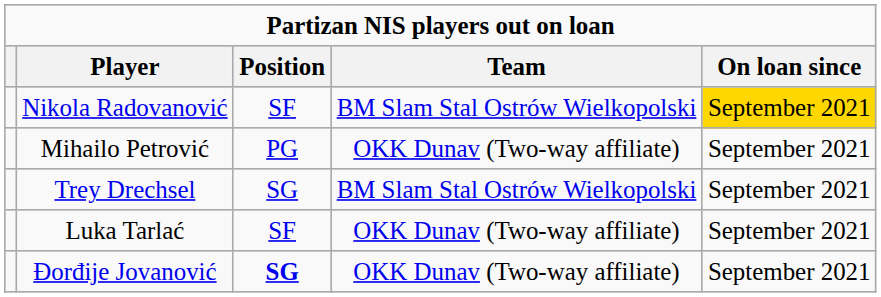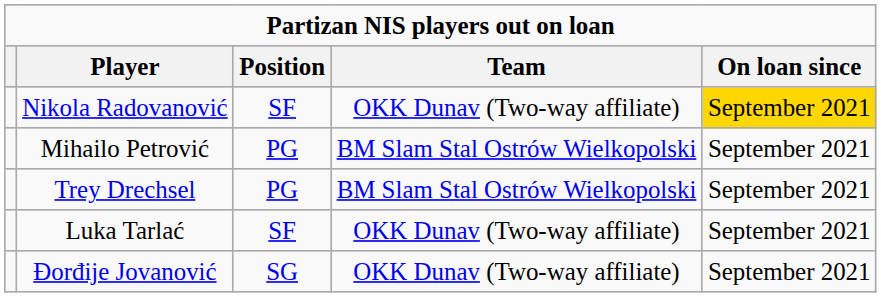(516, 107) BM Slam Stal Ostrów Wielkopolski -> (516, 107) OKK Dunav (Two-way affiliate)
(516, 148) OKK Dunav (Two-way affiliate) -> (516, 148) BM Slam Stal Ostrów Wielkopolski
(282, 189) SG -> (282, 189) PG
(282, 271) bold -> (282, 271) normal
